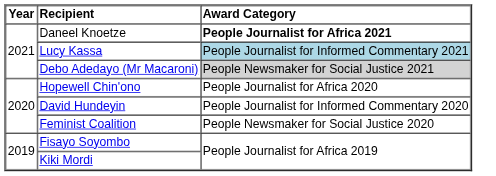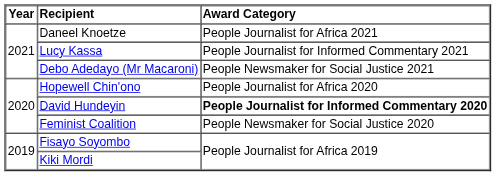(297, 32) bold -> (290, 32) normal
(336, 51) lightblue background -> (336, 51) no background
(318, 69) lightgrey background -> (318, 69) no background
(336, 105) normal -> (345, 105) bold
